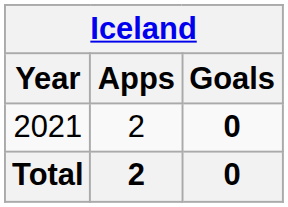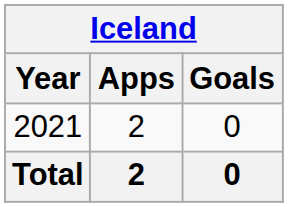(232, 126) bold -> (232, 126) normal
